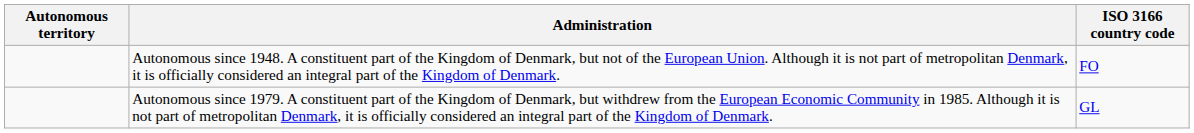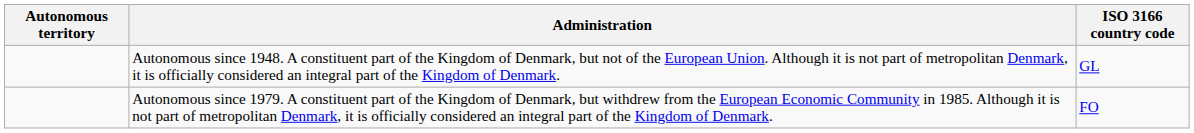(1089, 66) FO -> (1089, 66) GL
(1089, 107) GL -> (1089, 107) FO
